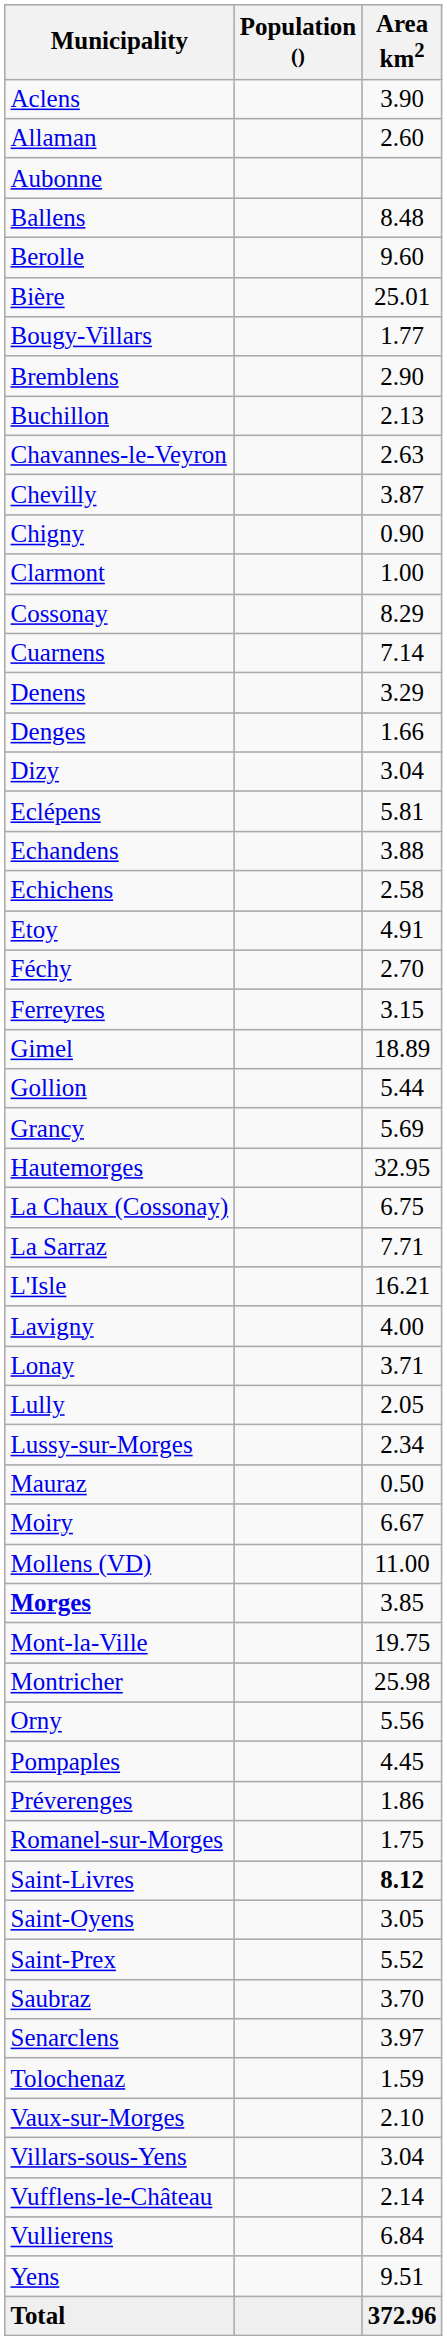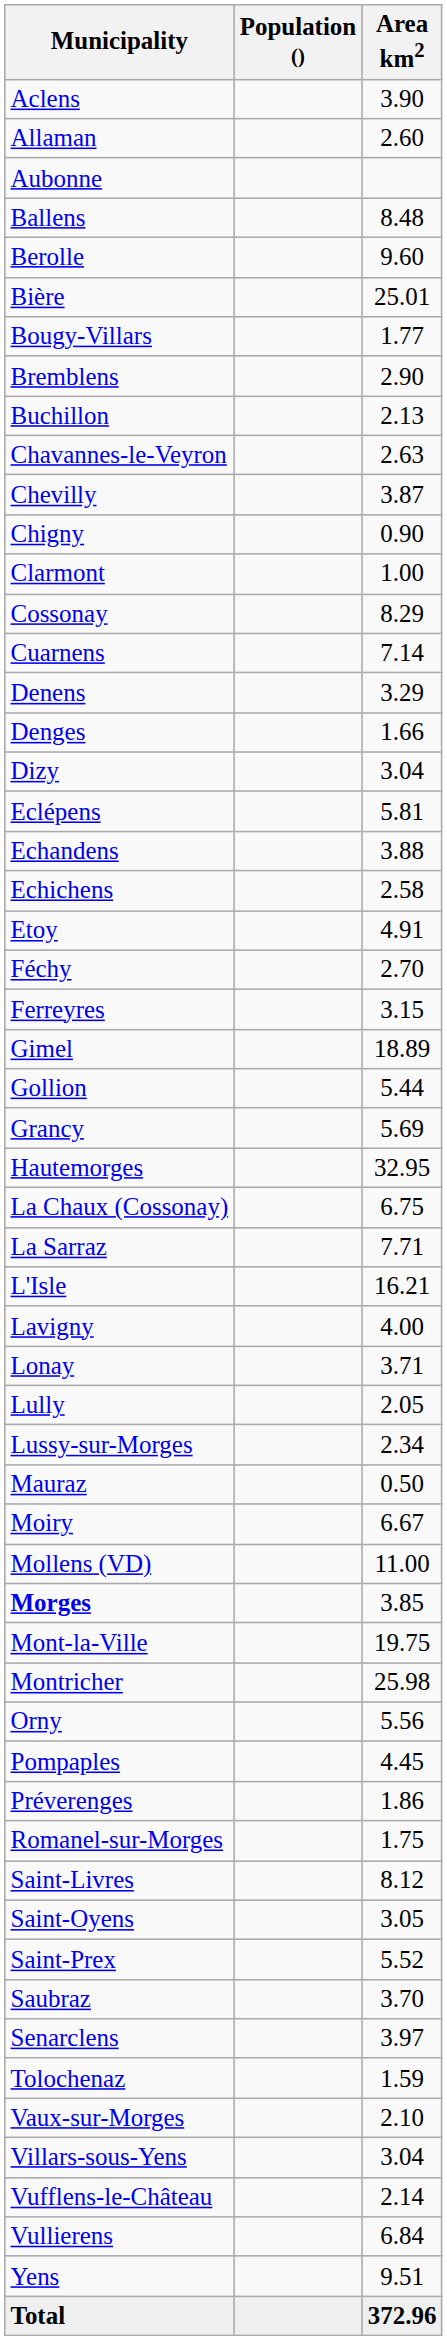(402, 1880) bold -> (402, 1880) normal
